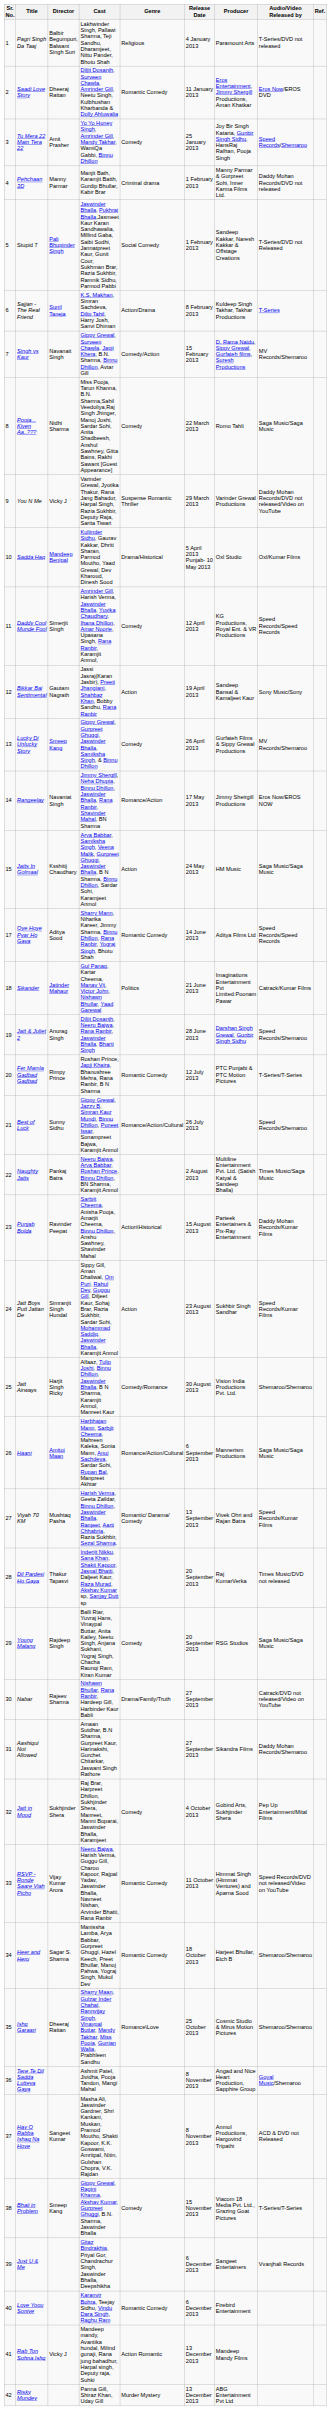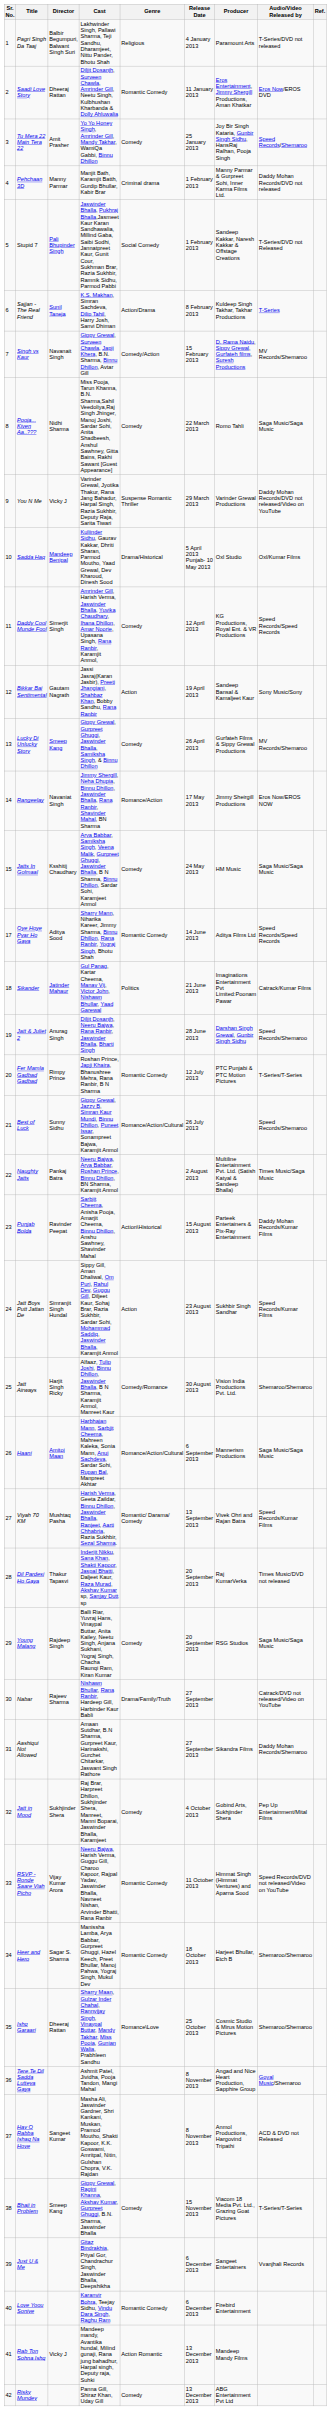(129, 869) Action -> (132, 869) Comedy
(141, 2395) Murder Mystery -> (132, 2395) Comedy
